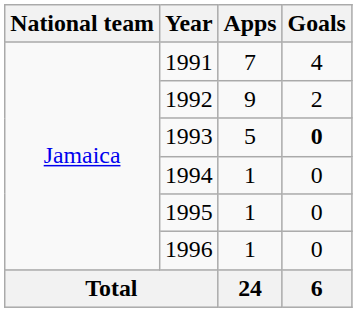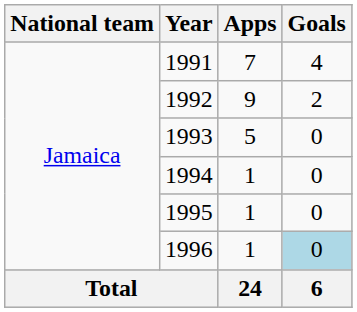(317, 136) bold -> (317, 136) normal
(317, 250) no background -> (317, 250) lightblue background
